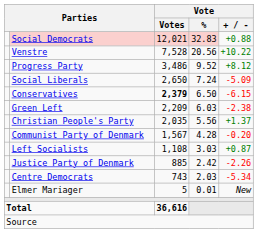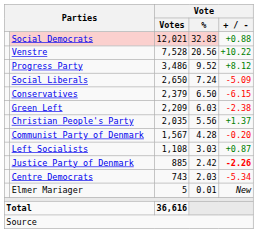(174, 94) bold -> (174, 94) normal
(238, 163) normal -> (238, 163) bold
